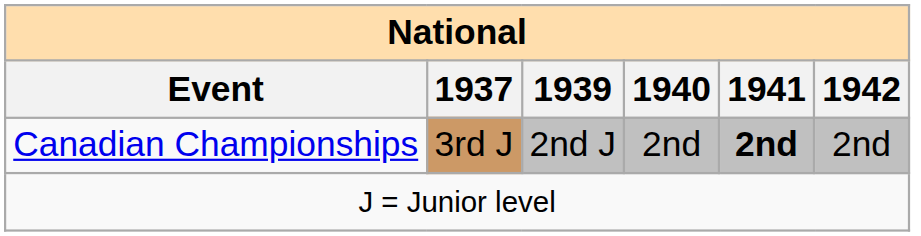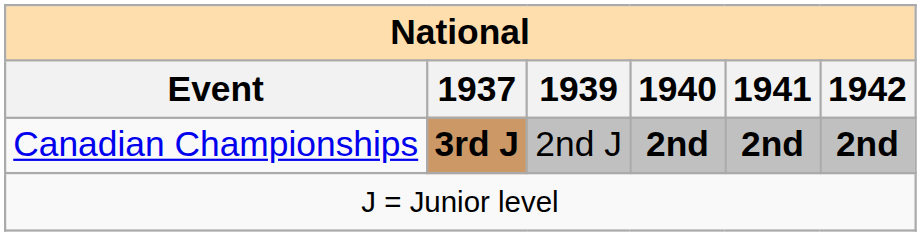(474, 144) normal -> (477, 144) bold
(672, 144) normal -> (677, 144) bold
(861, 144) normal -> (867, 144) bold
